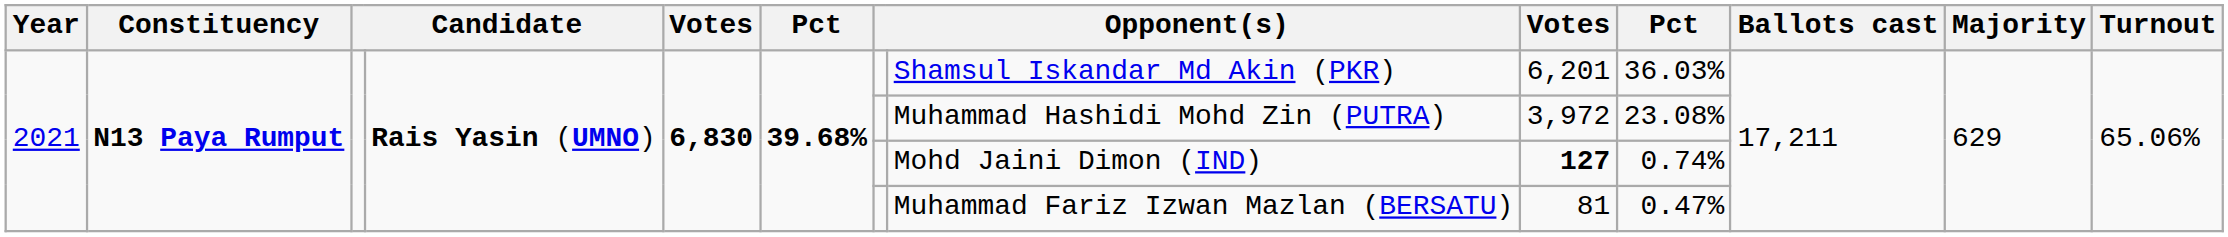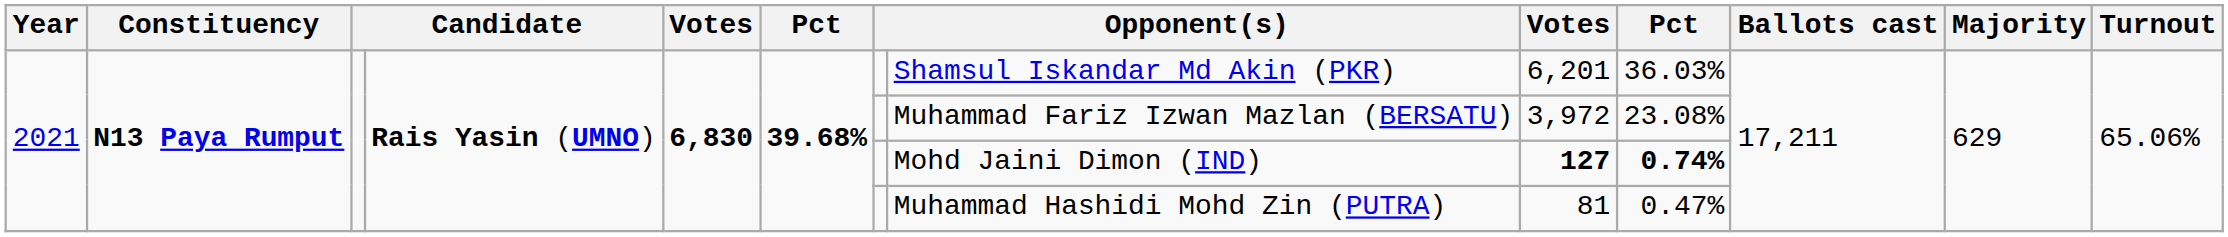(1170, 118) Muhammad Hashidi Mohd Zin (PUTRA) -> (1203, 118) Muhammad Fariz Izwan Mazlan (BERSATU)
(1682, 163) normal -> (1682, 163) bold
(1203, 208) Muhammad Fariz Izwan Mazlan (BERSATU) -> (1170, 208) Muhammad Hashidi Mohd Zin (PUTRA)
